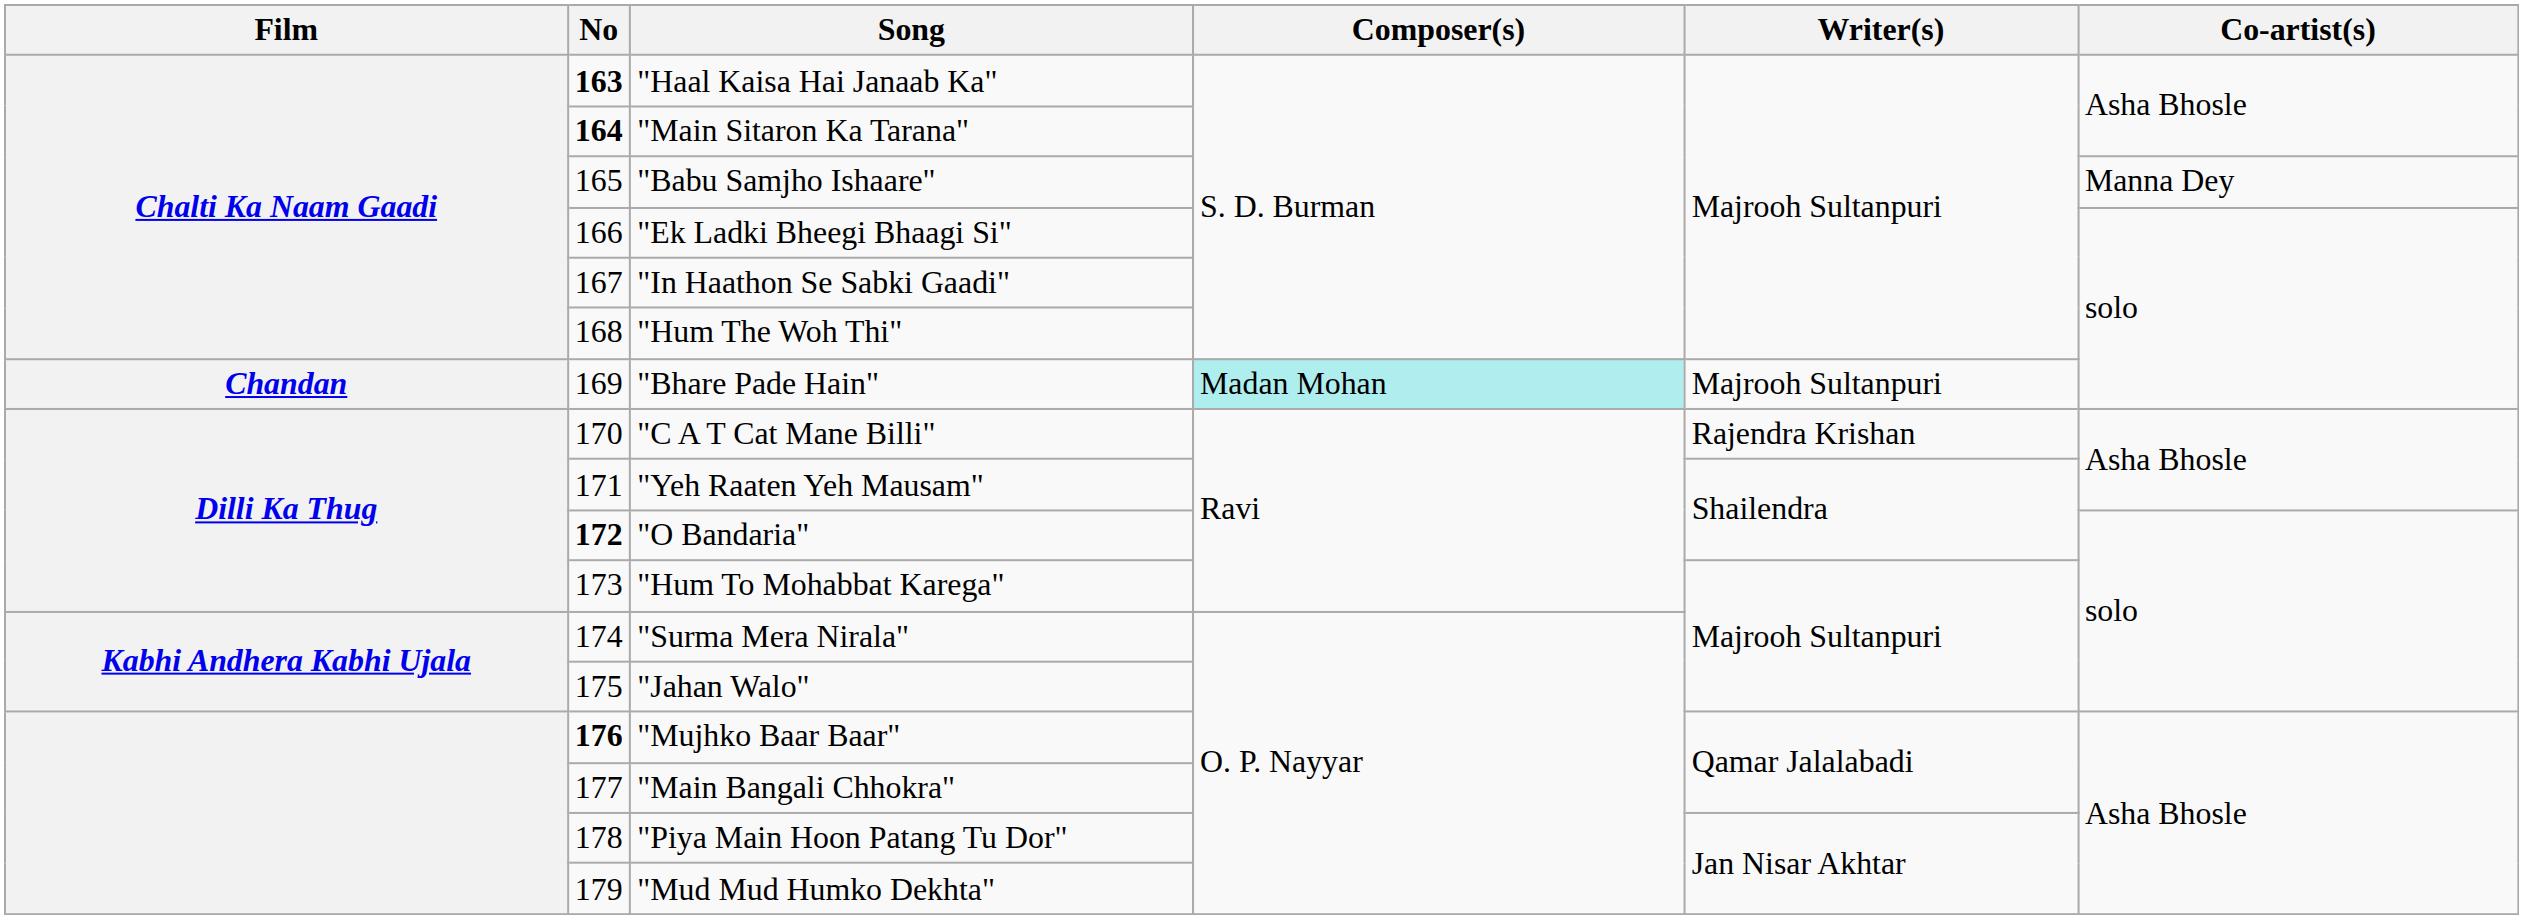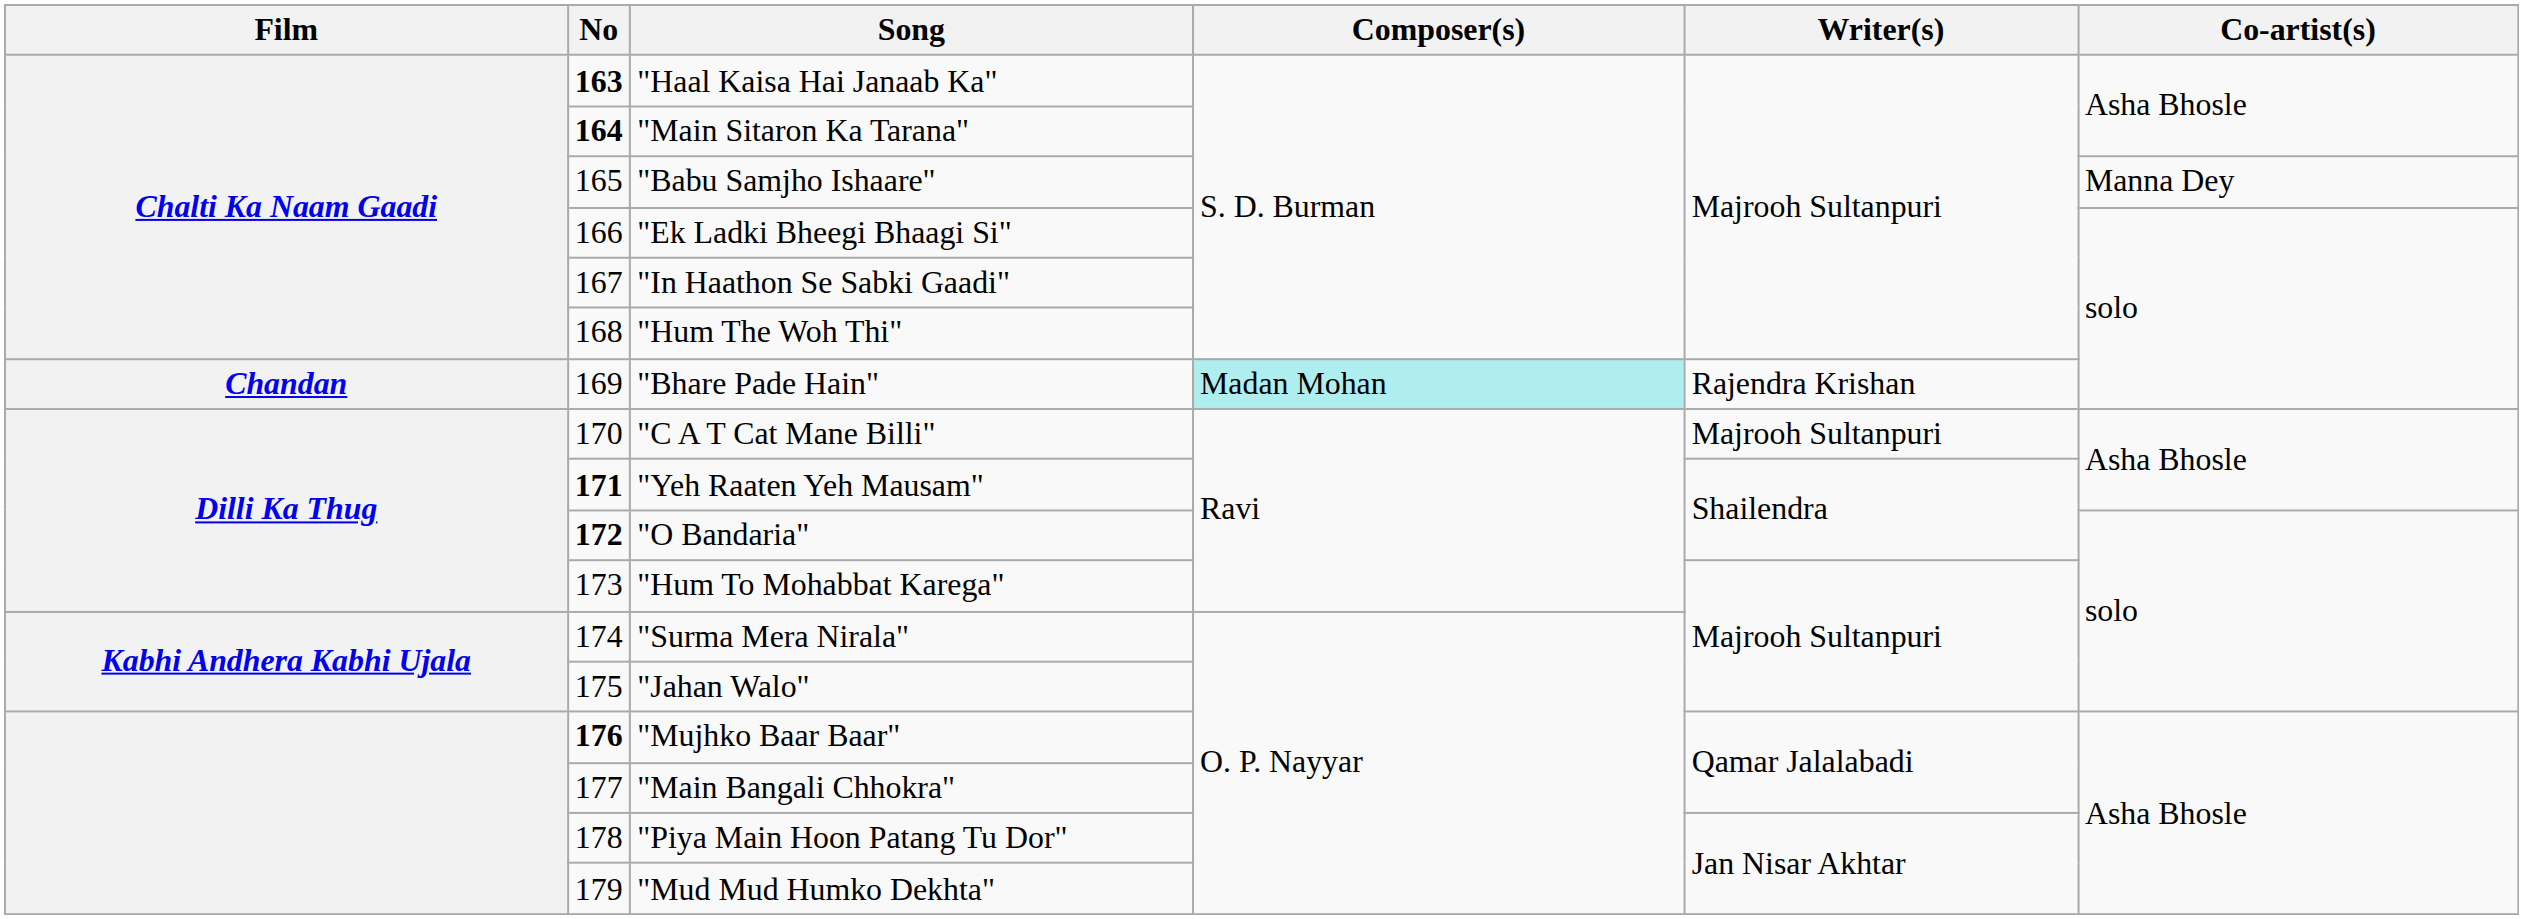(1817, 383) Majrooh Sultanpuri -> (1803, 383) Rajendra Krishan
(1803, 433) Rajendra Krishan -> (1817, 433) Majrooh Sultanpuri
(599, 484) normal -> (599, 484) bold
